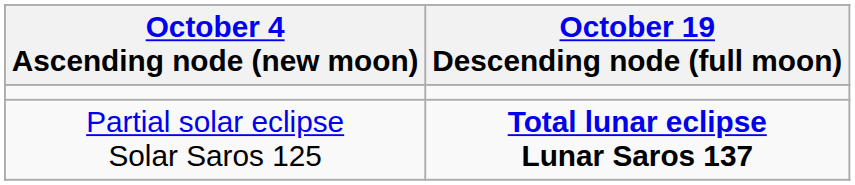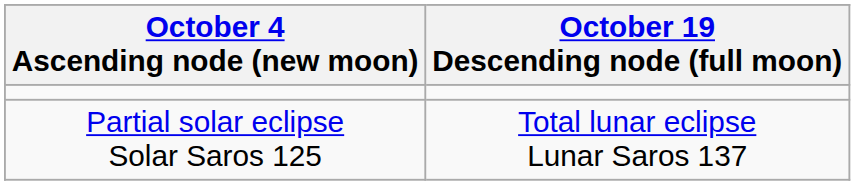(637, 139) bold -> (637, 139) normal
